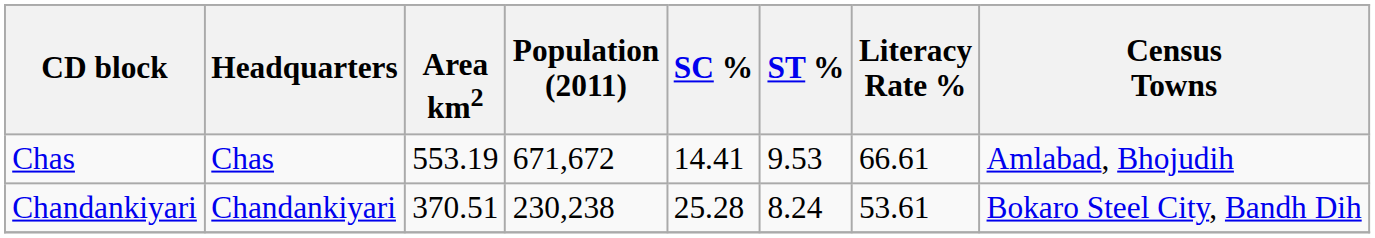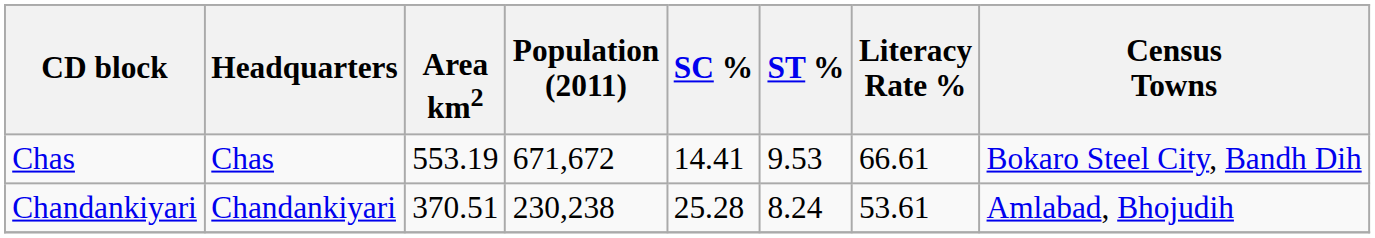(1110, 158) Amlabad, Bhojudih -> (1174, 158) Bokaro Steel City, Bandh Dih
(1174, 207) Bokaro Steel City, Bandh Dih -> (1110, 207) Amlabad, Bhojudih
